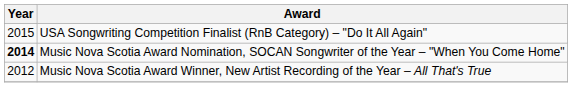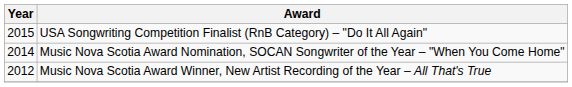(21, 52) bold -> (21, 52) normal
